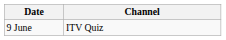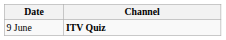(85, 27) normal -> (86, 27) bold
